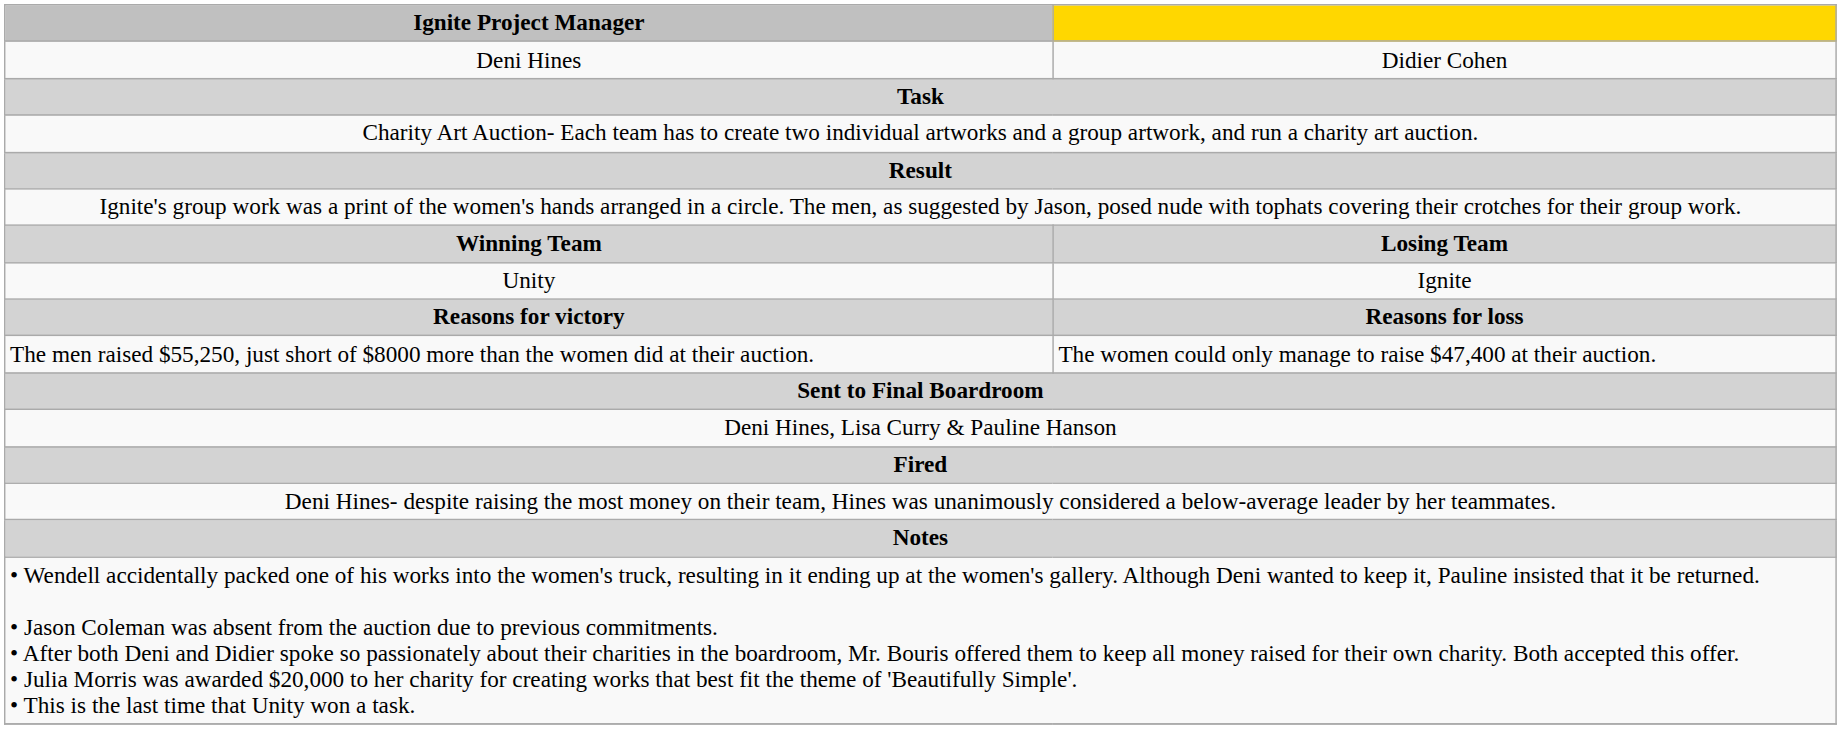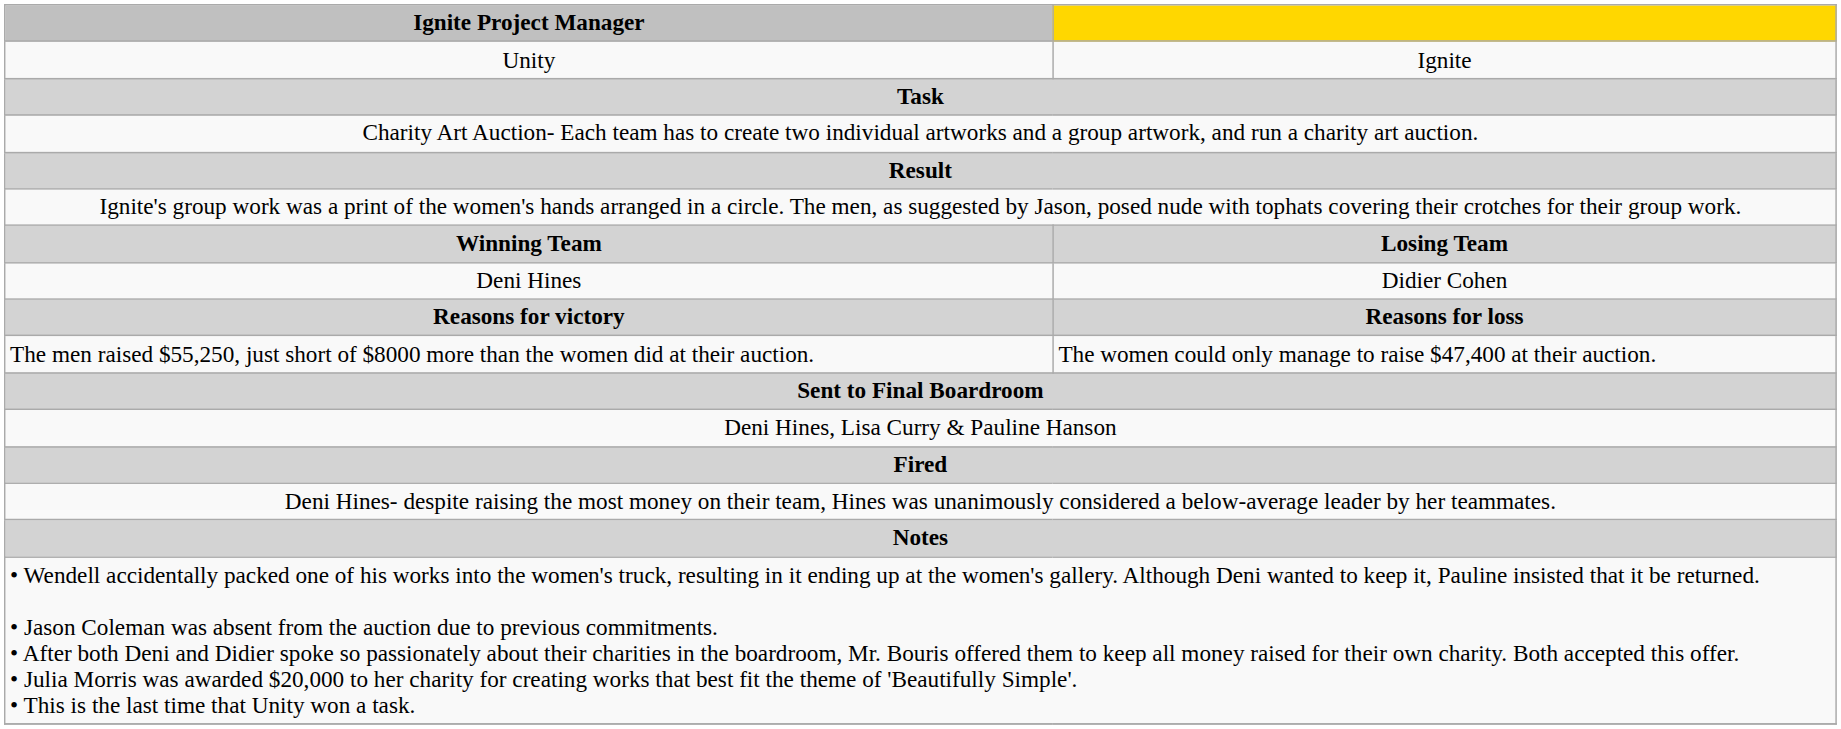rows swapped: (529, 59) <-> (529, 280)
